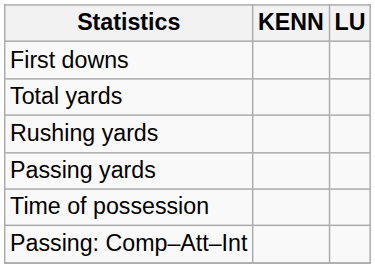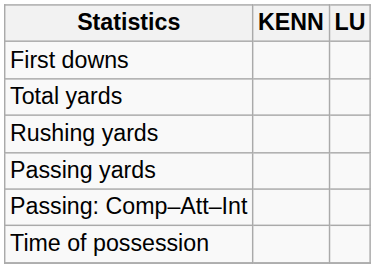rows swapped: (129, 243) <-> (110, 207)
